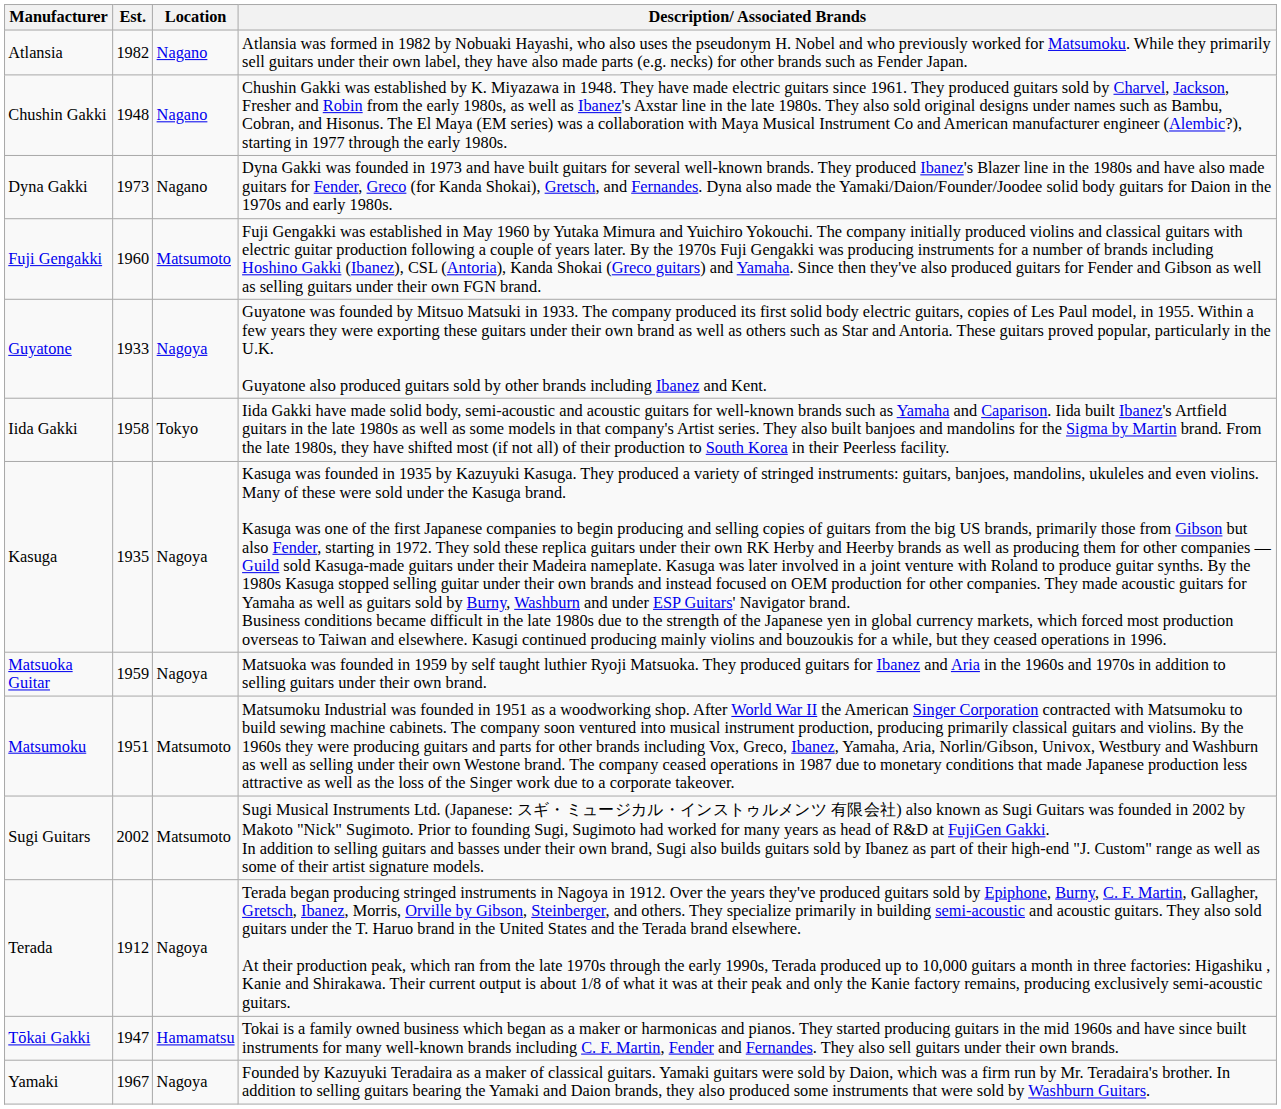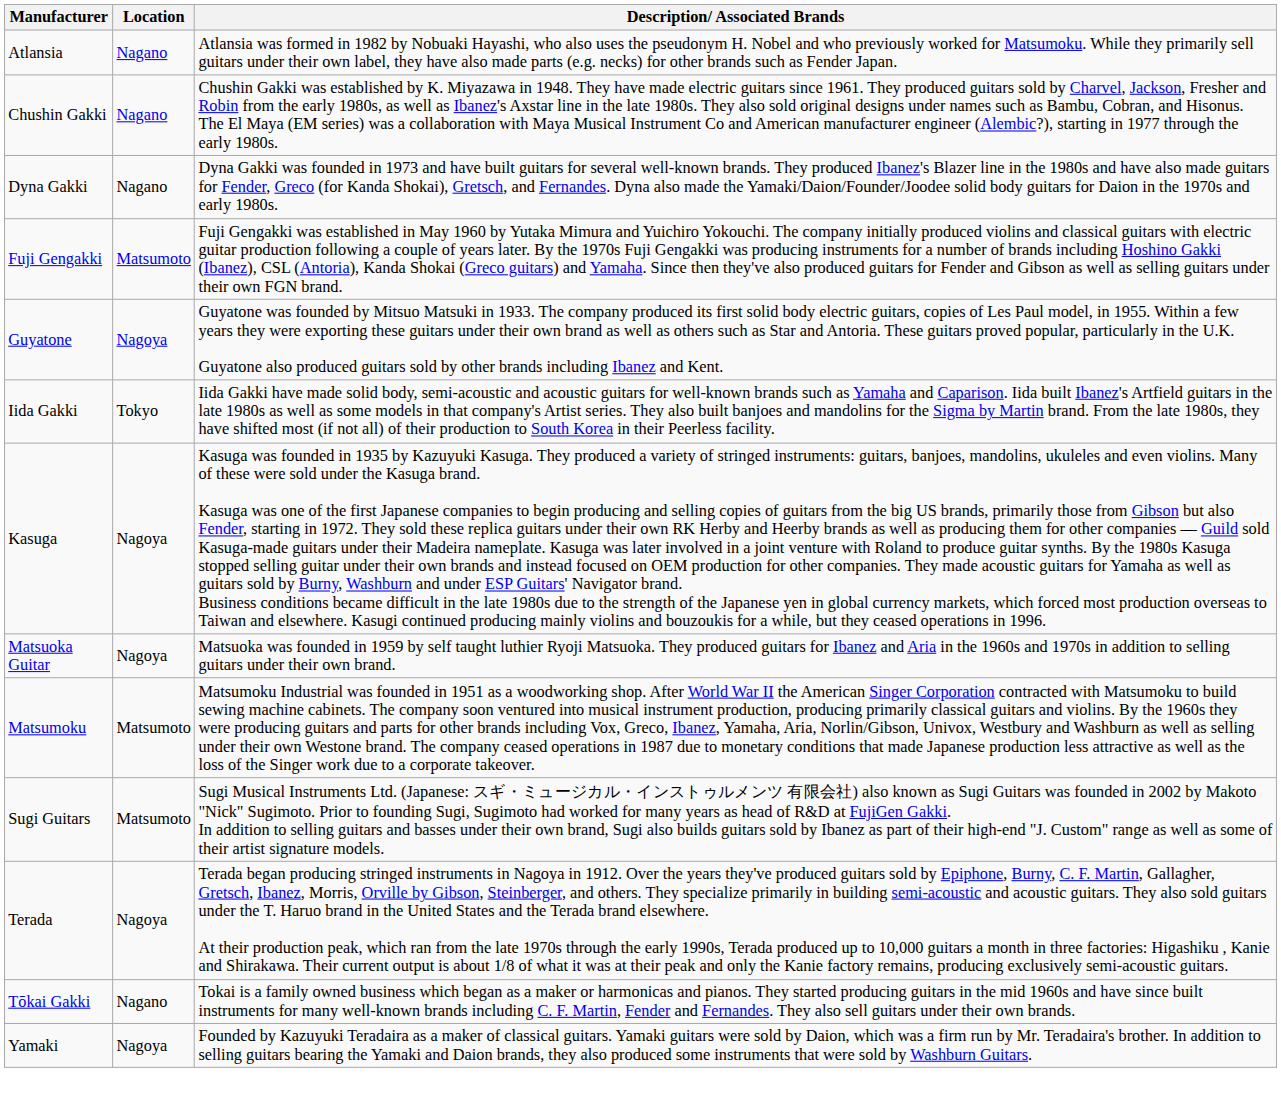- column: (133, 17)
(196, 1037) Hamamatsu -> (142, 1001) Nagano
